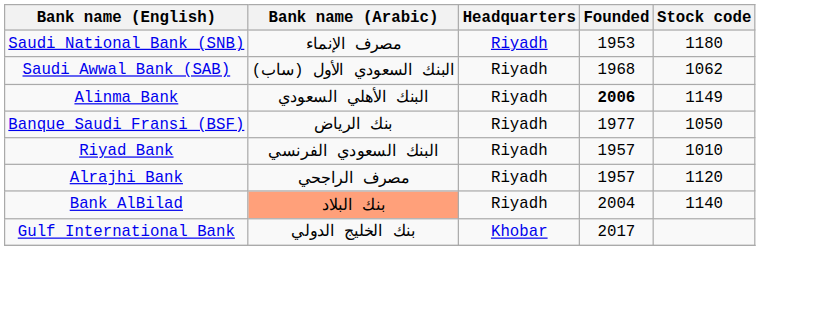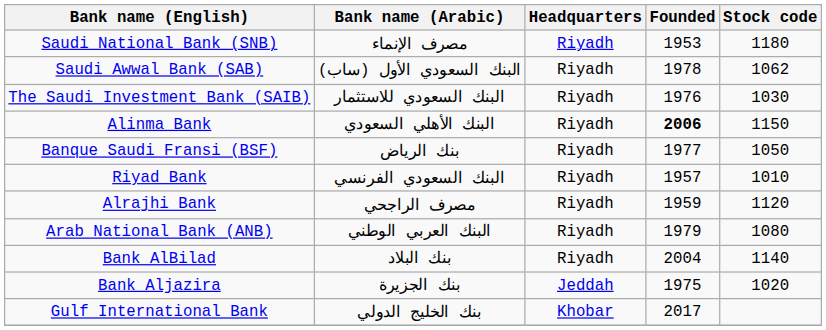(616, 71) 1968 -> (682, 71) 1978
+ row: (159, 97)
(704, 97) 1149 -> (770, 124) 1150
(616, 178) 1957 -> (682, 205) 1959
+ row: (159, 232)
(353, 205) lightsalmon background -> (420, 259) no background
+ row: (159, 285)
